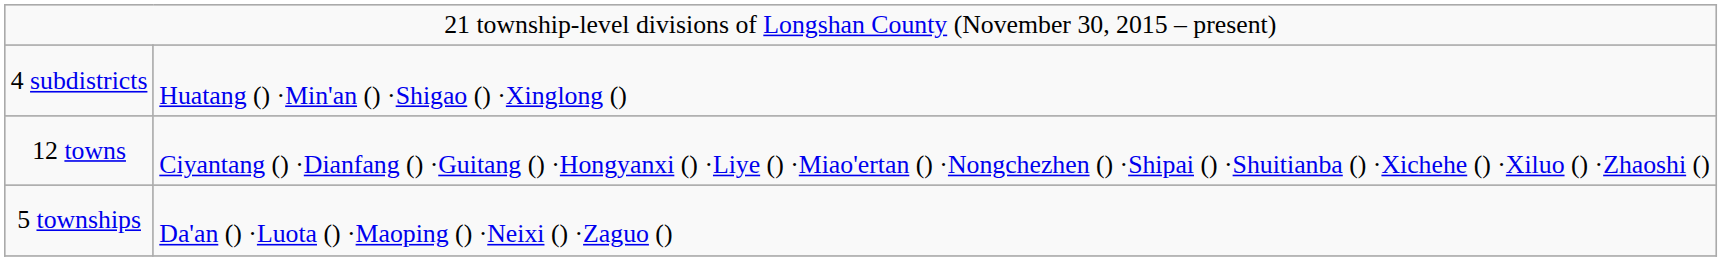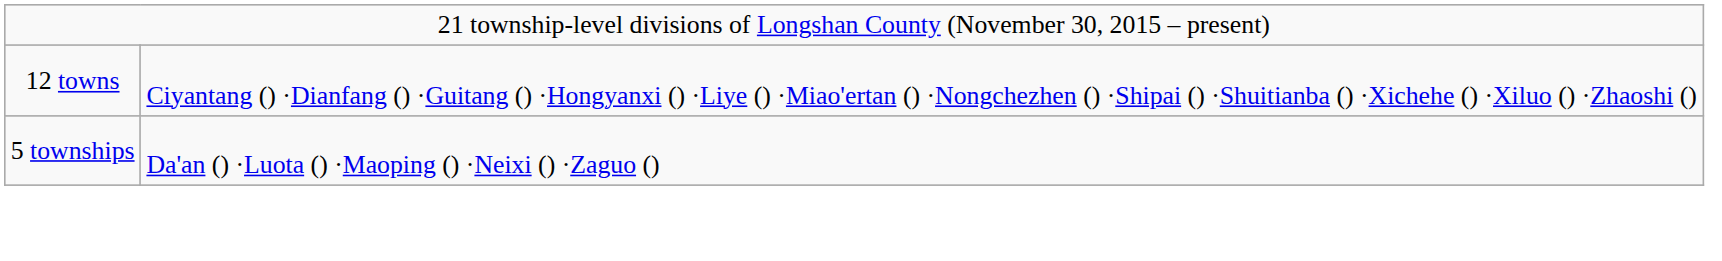- row: (79, 80)
